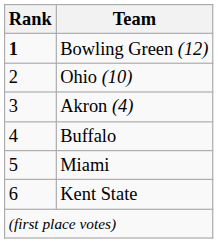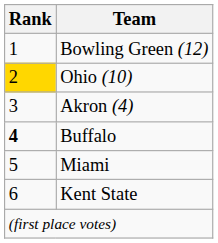(13, 48) bold -> (13, 48) normal
(13, 77) no background -> (13, 77) gold background
(13, 135) normal -> (13, 135) bold
